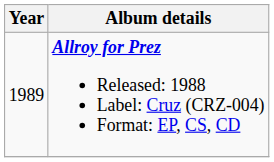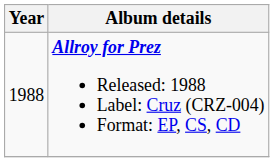(26, 94) 1989 -> (26, 94) 1988
